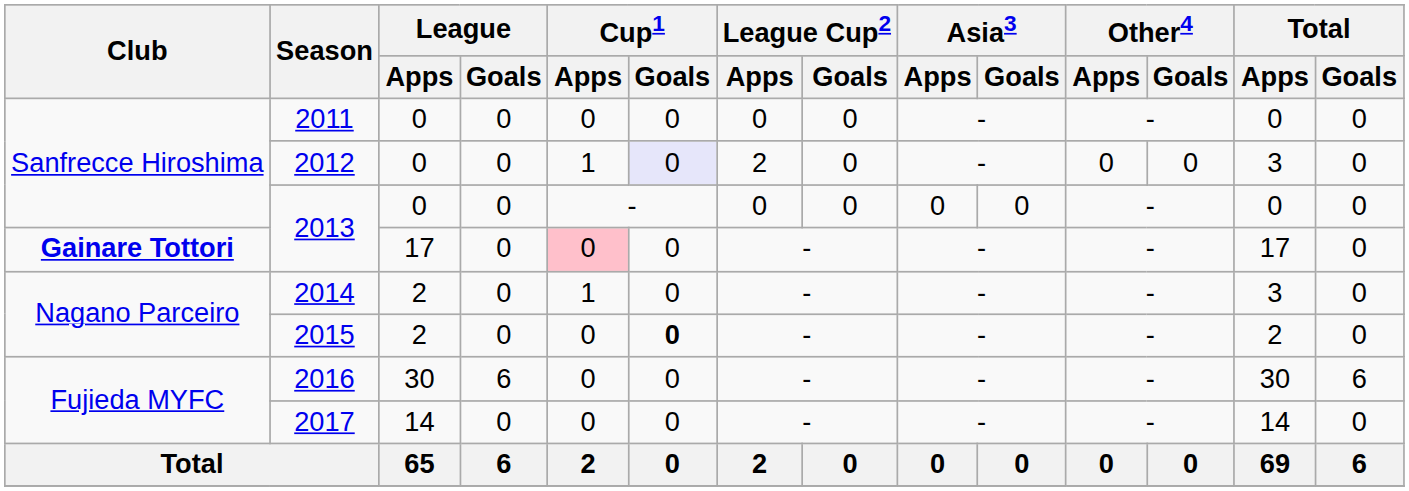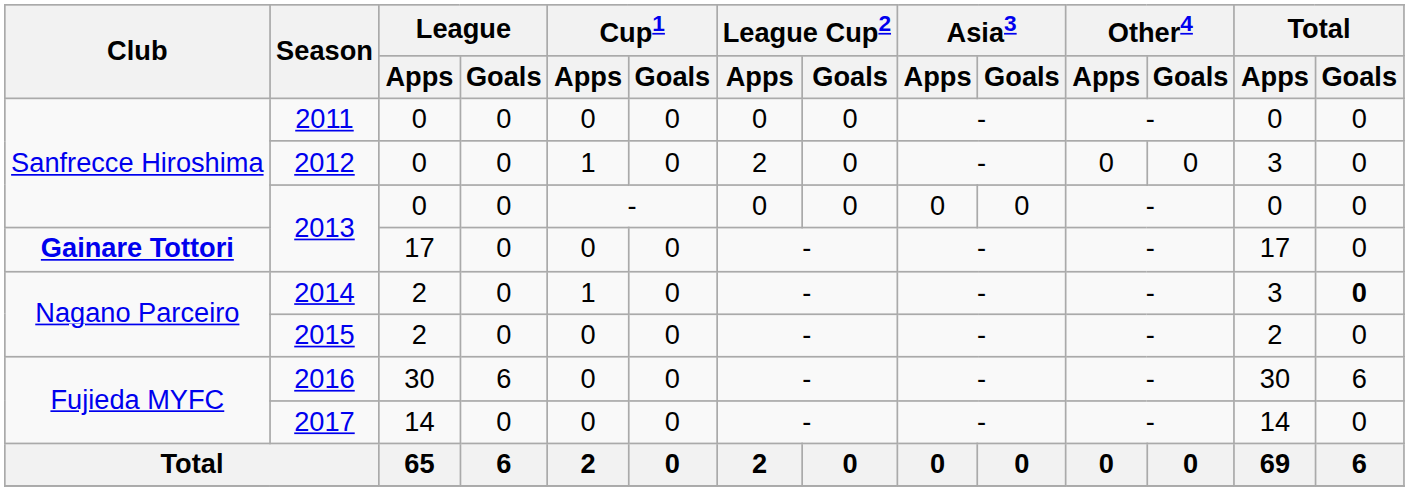(672, 162) lavender background -> (672, 162) no background
(588, 249) pink background -> (588, 249) no background
(1359, 292) normal -> (1359, 292) bold
(672, 335) bold -> (672, 335) normal
